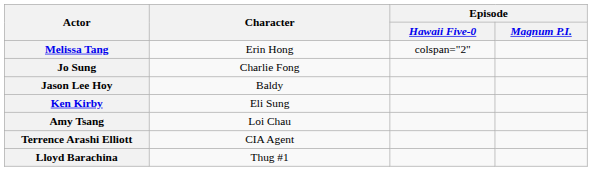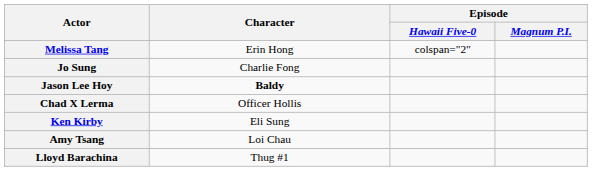(270, 85) normal -> (270, 85) bold
+ row: (77, 103)
- row: (77, 139)
